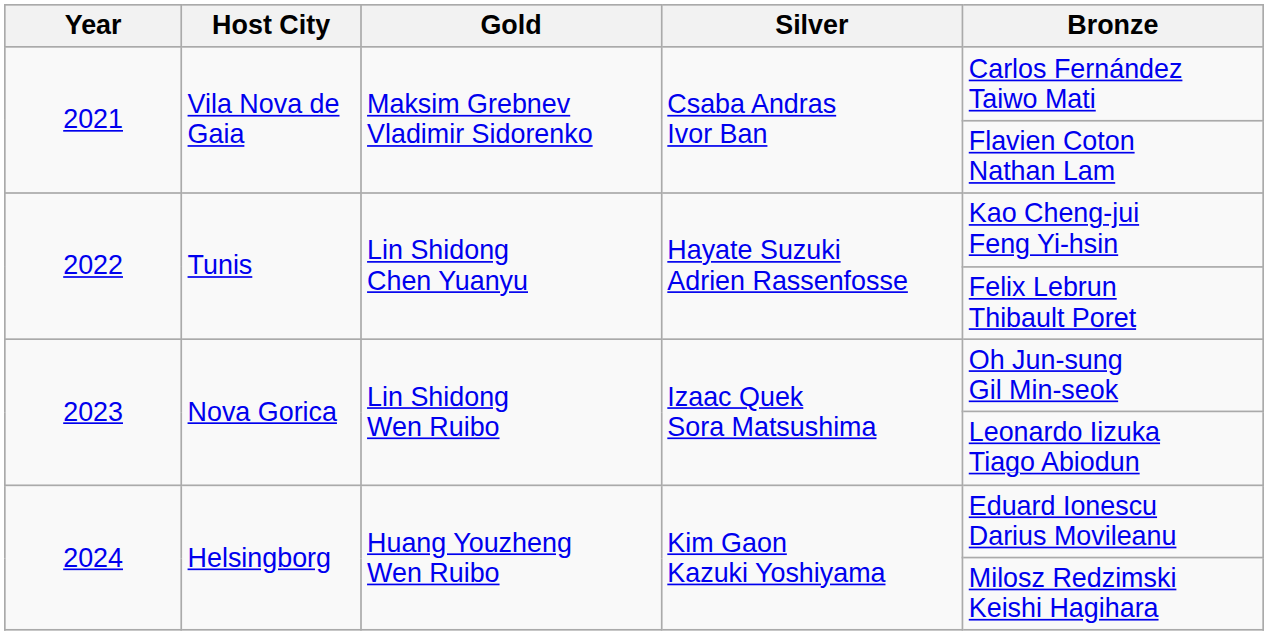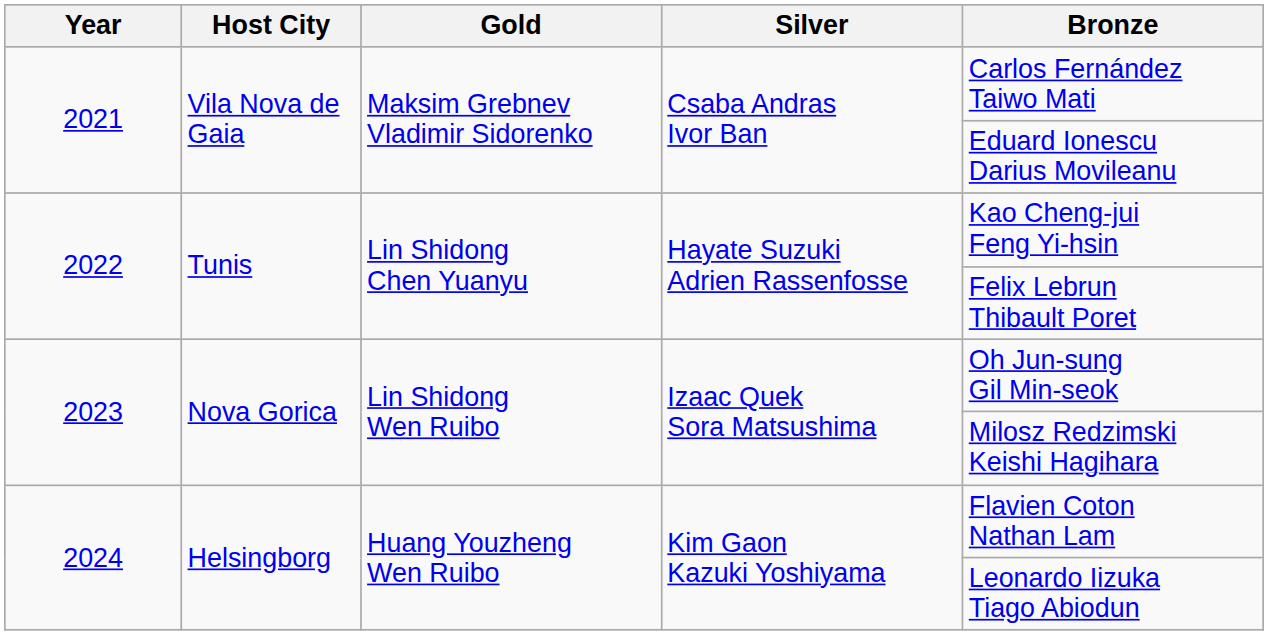(1052, 156) Flavien Coton Nathan Lam -> (1073, 156) Eduard Ionescu Darius Movileanu
(1064, 447) Leonardo Iizuka Tiago Abiodun -> (1073, 447) Milosz Redzimski Keishi Hagihara
(1073, 520) Eduard Ionescu Darius Movileanu -> (1052, 520) Flavien Coton Nathan Lam
(1073, 593) Milosz Redzimski Keishi Hagihara -> (1064, 593) Leonardo Iizuka Tiago Abiodun
